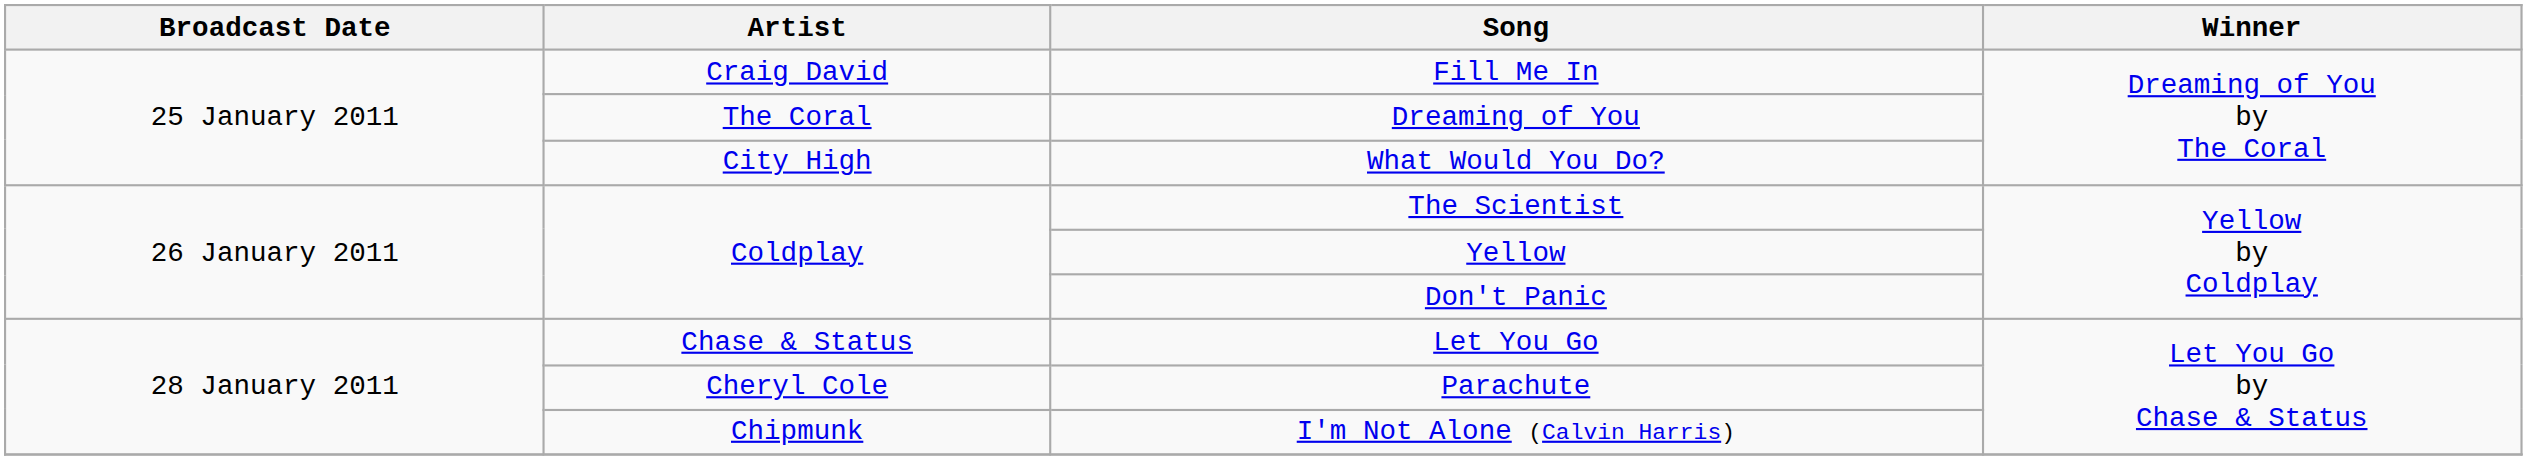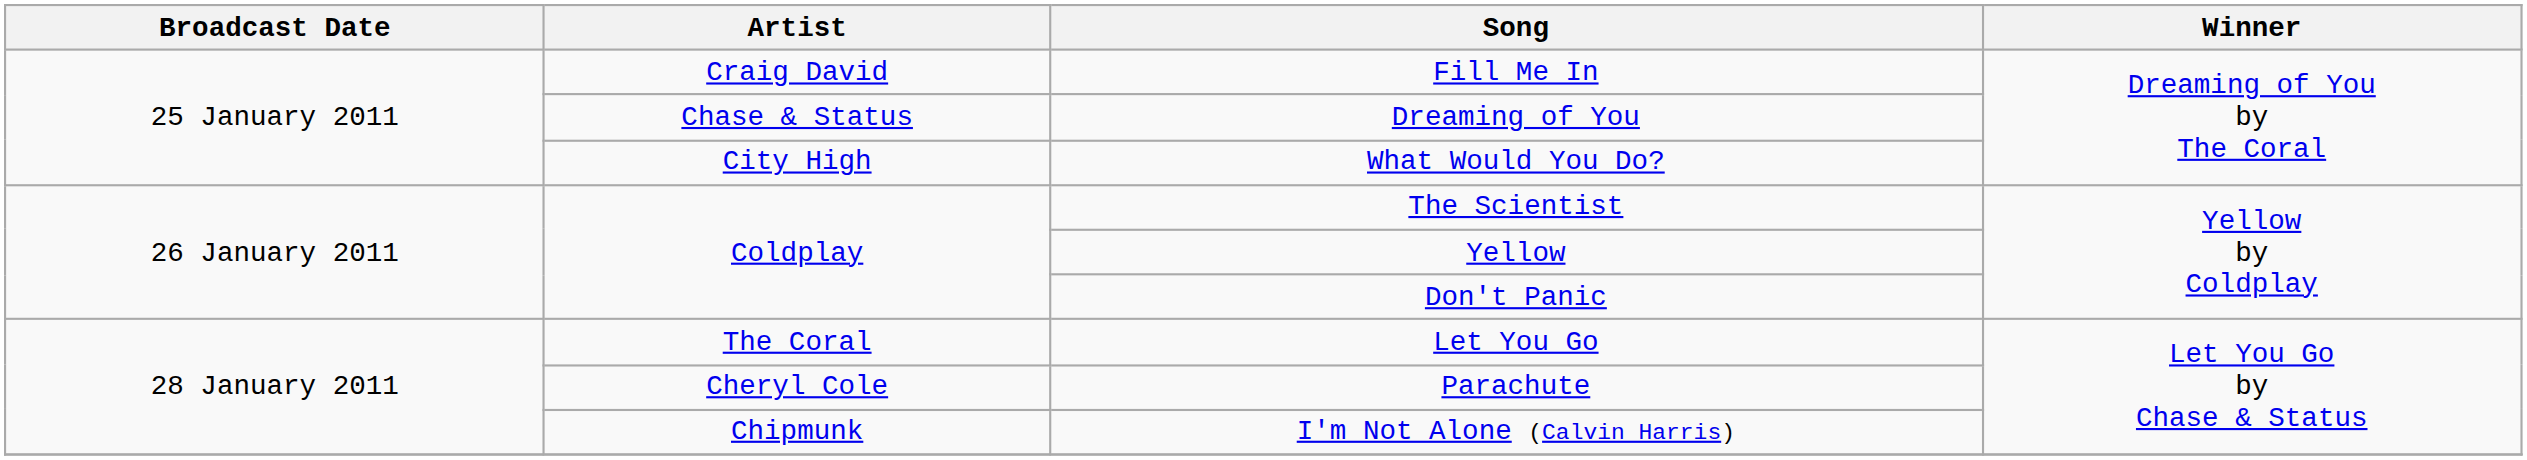(797, 117) The Coral -> (797, 117) Chase & Status
(797, 342) Chase & Status -> (797, 342) The Coral
